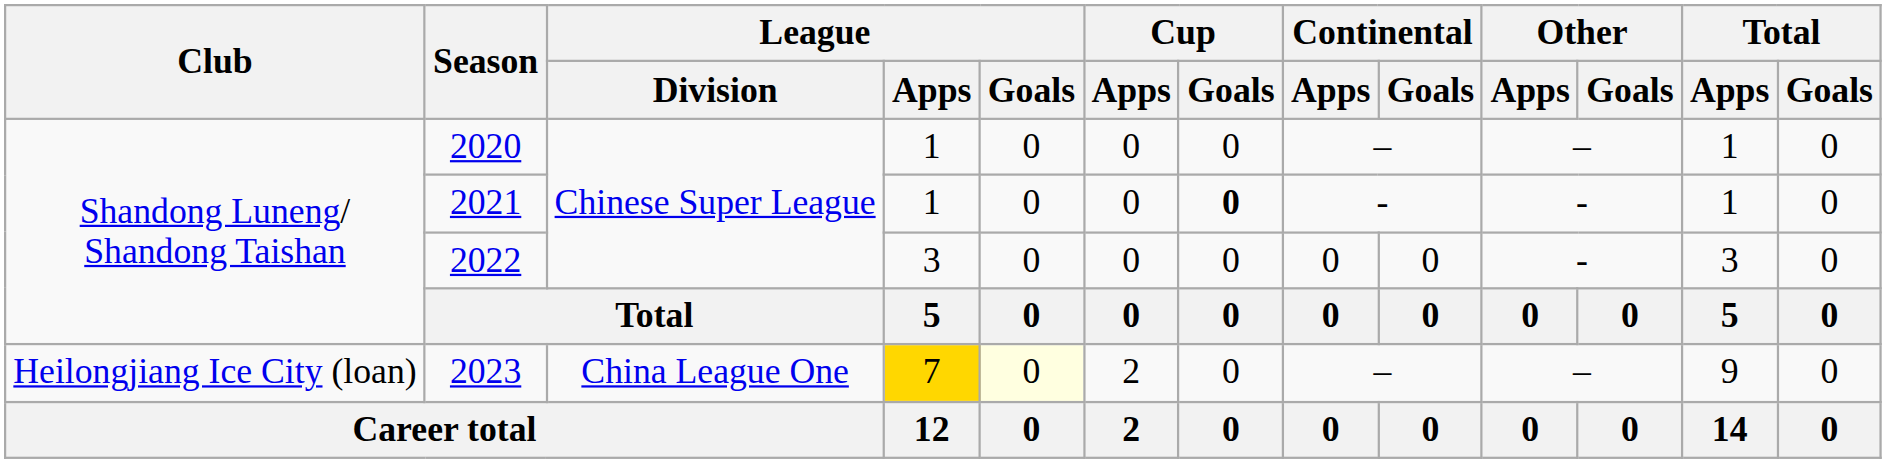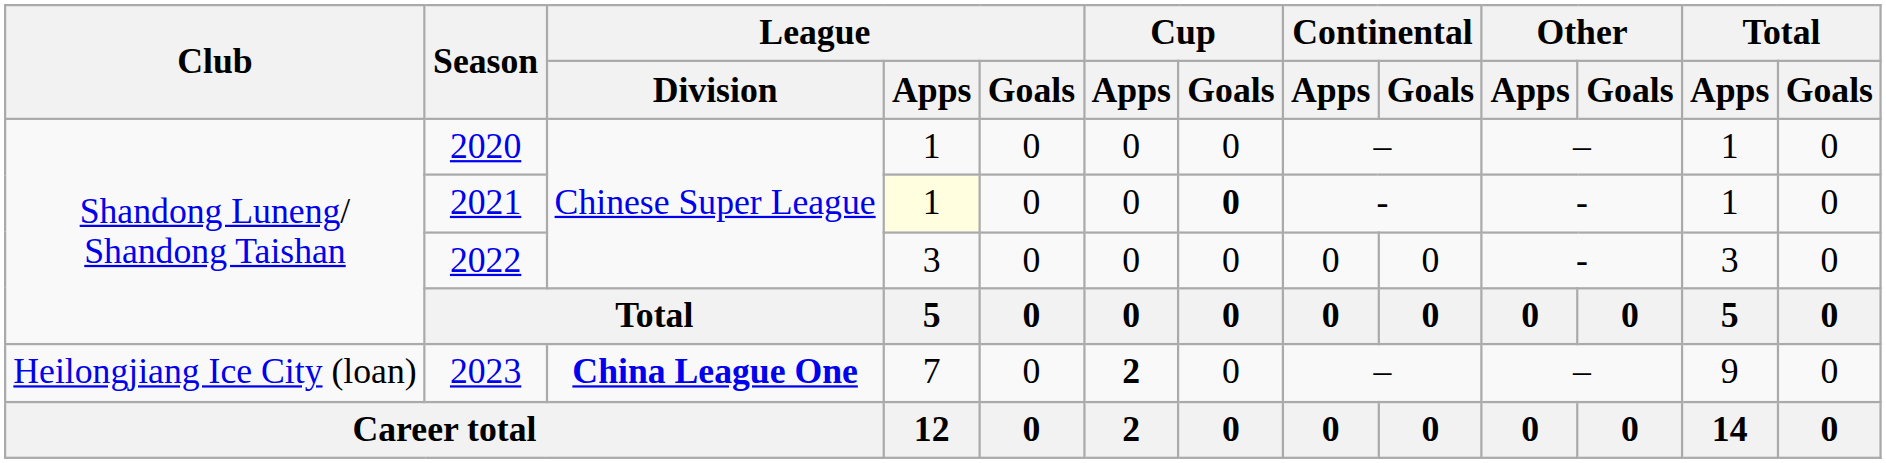(932, 202) no background -> (932, 202) lightyellow background
(715, 372) normal -> (715, 372) bold
(932, 372) gold background -> (932, 372) no background
(1031, 372) lightyellow background -> (1031, 372) no background
(1131, 372) normal -> (1131, 372) bold
